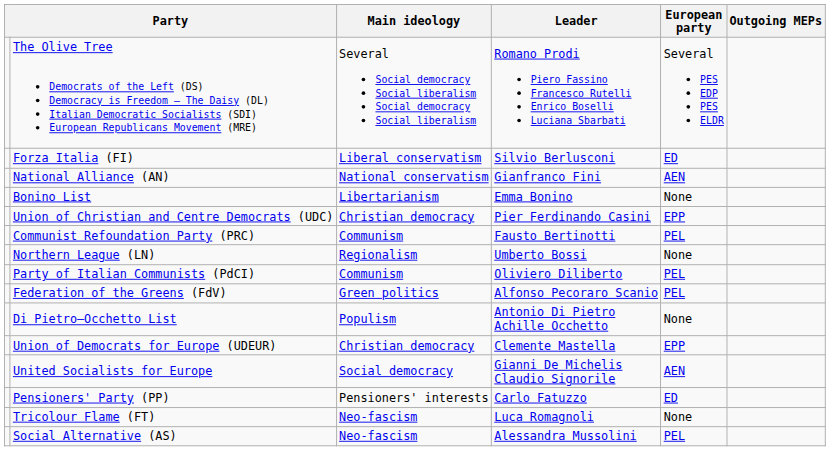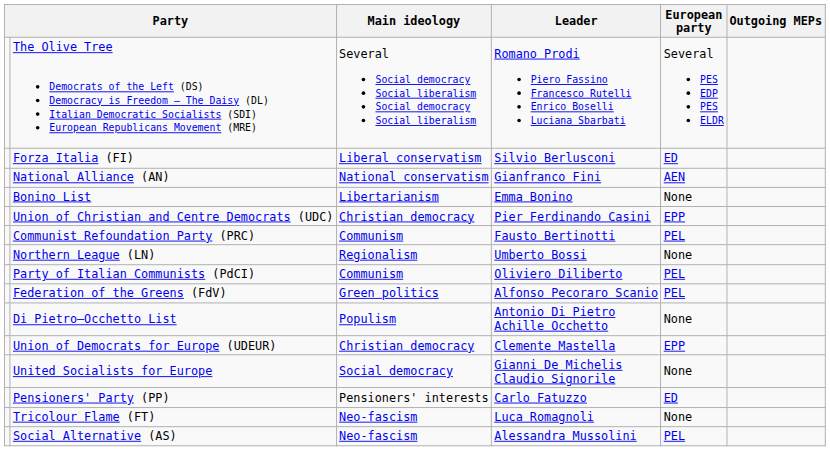(674, 371) AEN -> (678, 371) None
